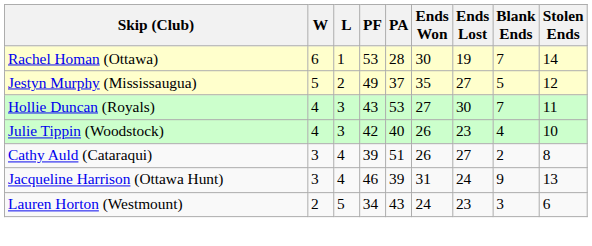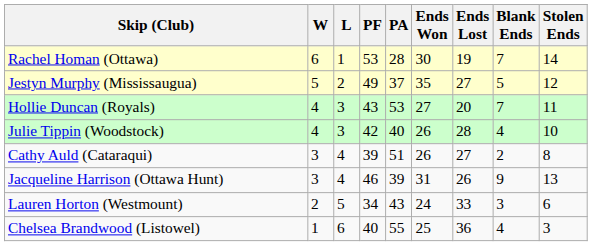(464, 107) 30 -> (464, 107) 20
(464, 131) 23 -> (464, 131) 28
(464, 180) 24 -> (464, 180) 26
(464, 204) 23 -> (464, 204) 33
+ row: (104, 228)
